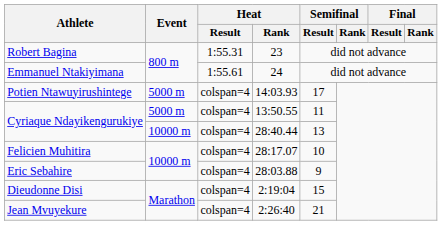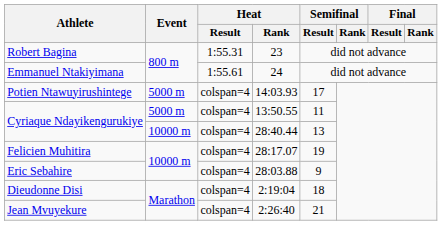(318, 151) 10 -> (318, 151) 19
(318, 191) 15 -> (318, 191) 18
